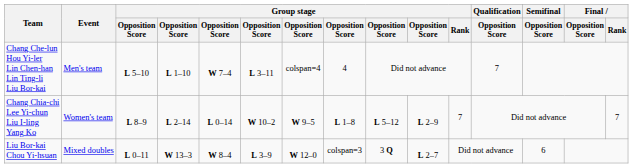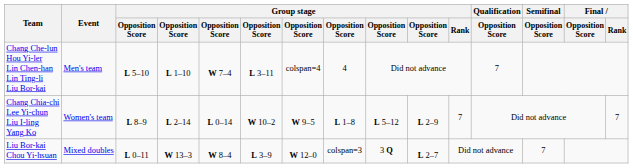(543, 150) 6 -> (543, 150) 7
